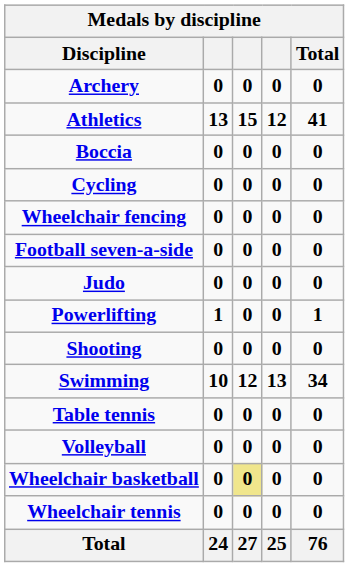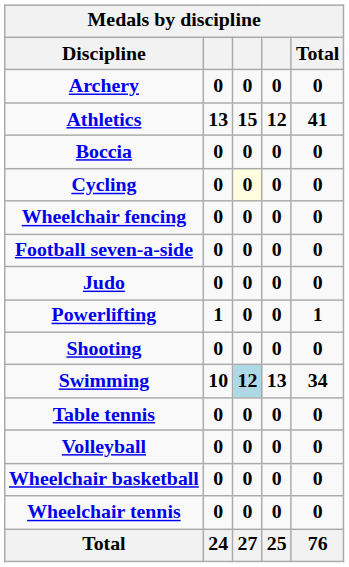(247, 184) no background -> (247, 184) lightyellow background
(247, 381) no background -> (247, 381) lightblue background
(247, 479) khaki background -> (247, 479) no background
